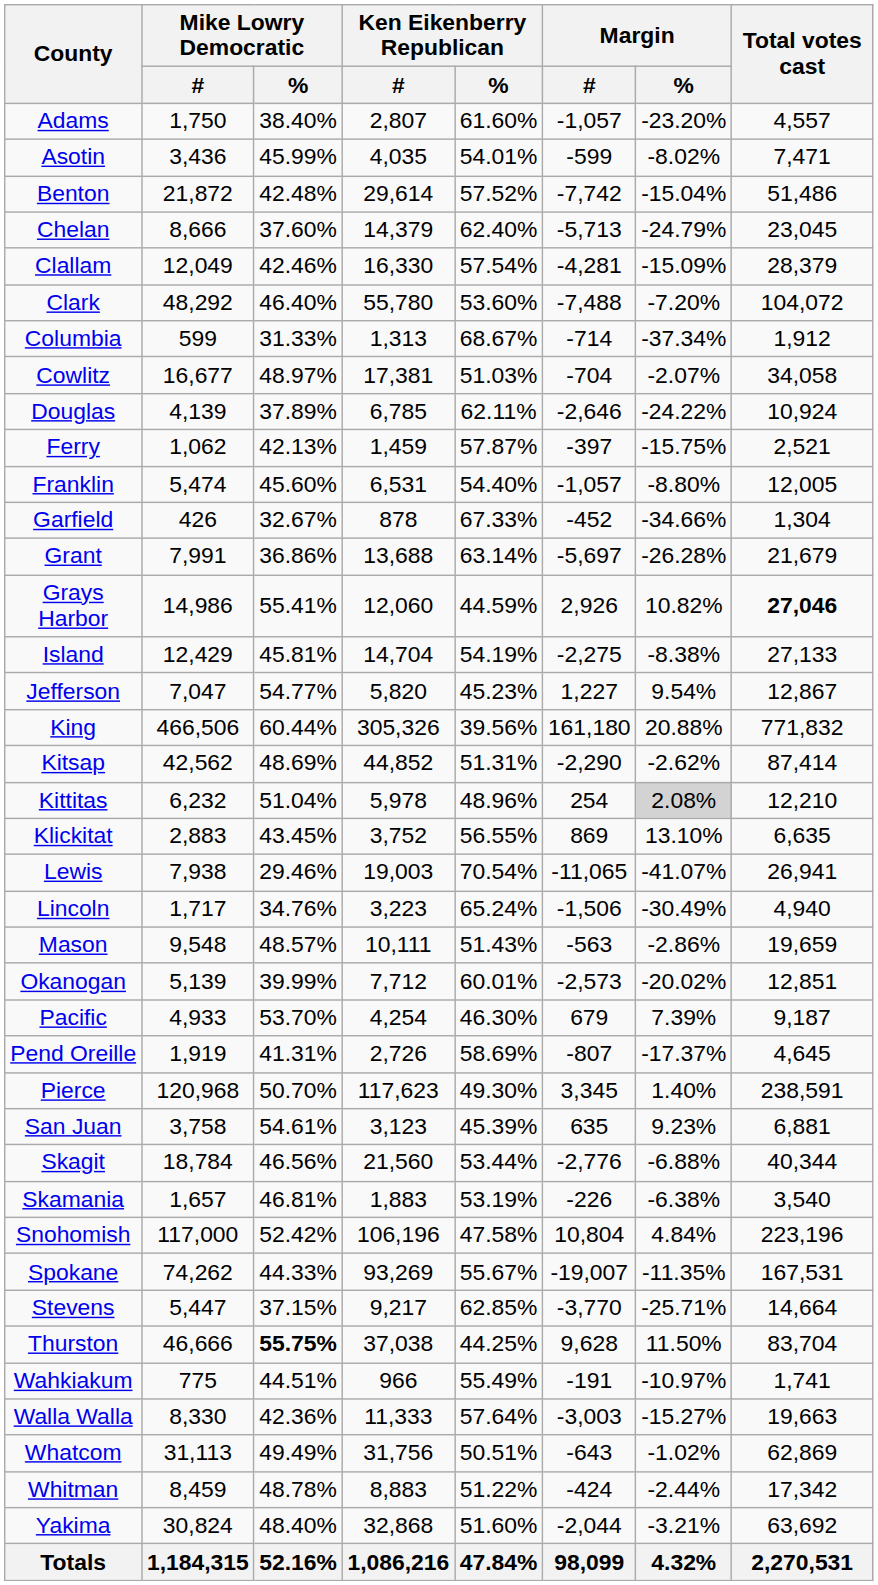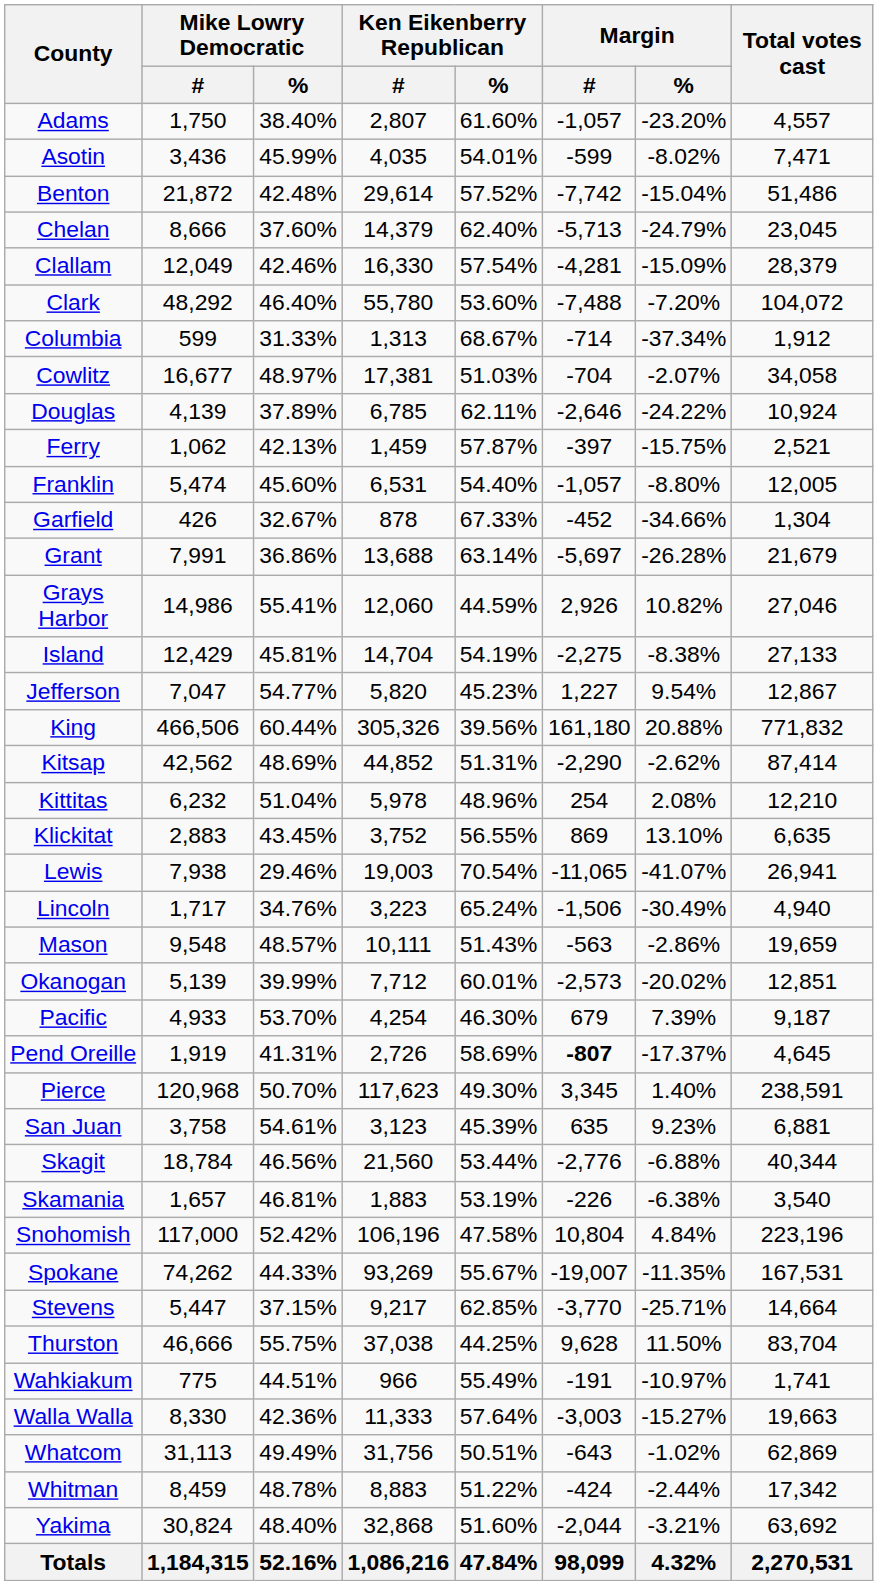(802, 605) bold -> (802, 605) normal
(684, 799) lightgrey background -> (684, 799) no background
(589, 1053) normal -> (589, 1053) bold
(298, 1344) bold -> (298, 1344) normal
